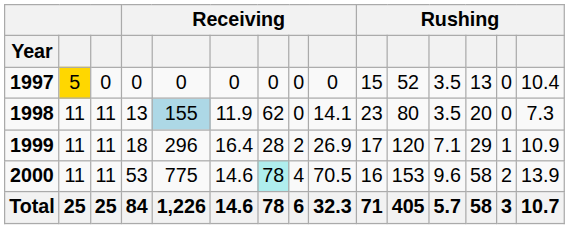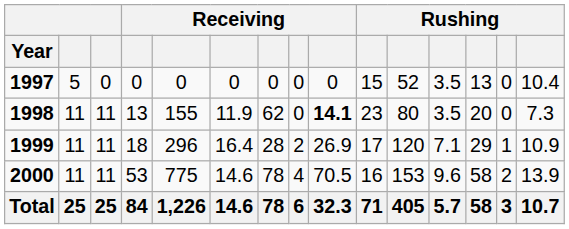(75, 82) gold background -> (75, 82) no background
(181, 113) lightblue background -> (181, 113) no background
(332, 113) normal -> (332, 113) bold
(273, 176) paleturquoise background -> (273, 176) no background
